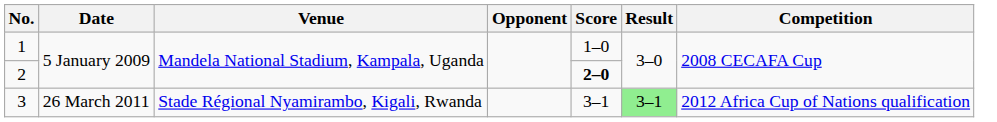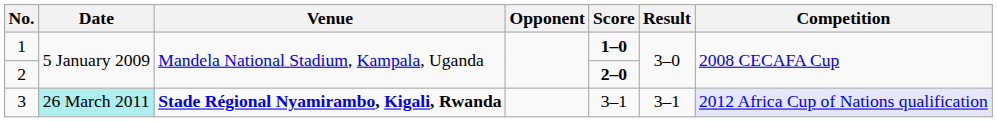(596, 46) normal -> (614, 46) bold
(96, 102) no background -> (96, 102) paleturquoise background
(320, 102) normal -> (330, 102) bold
(649, 102) lightgreen background -> (667, 102) no background
(826, 102) no background -> (843, 102) lavender background
